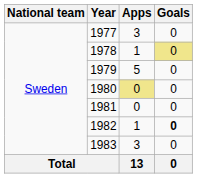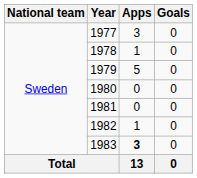(174, 51) khaki background -> (174, 51) no background
(137, 88) khaki background -> (137, 88) no background
(174, 126) bold -> (174, 126) normal
(137, 145) normal -> (137, 145) bold
